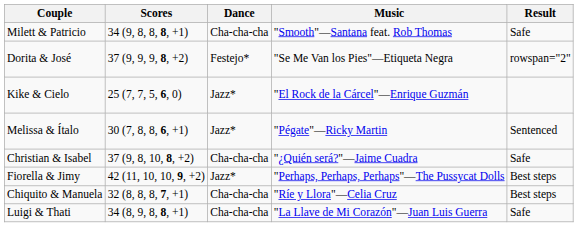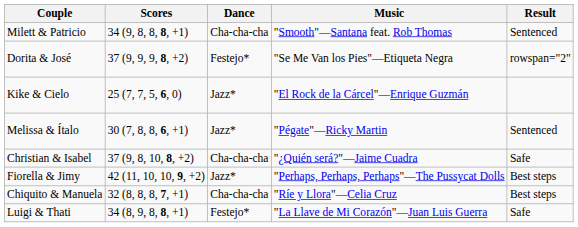(520, 31) Safe -> (534, 31) Sentenced
(239, 212) Cha-cha-cha -> (230, 212) Festejo*
